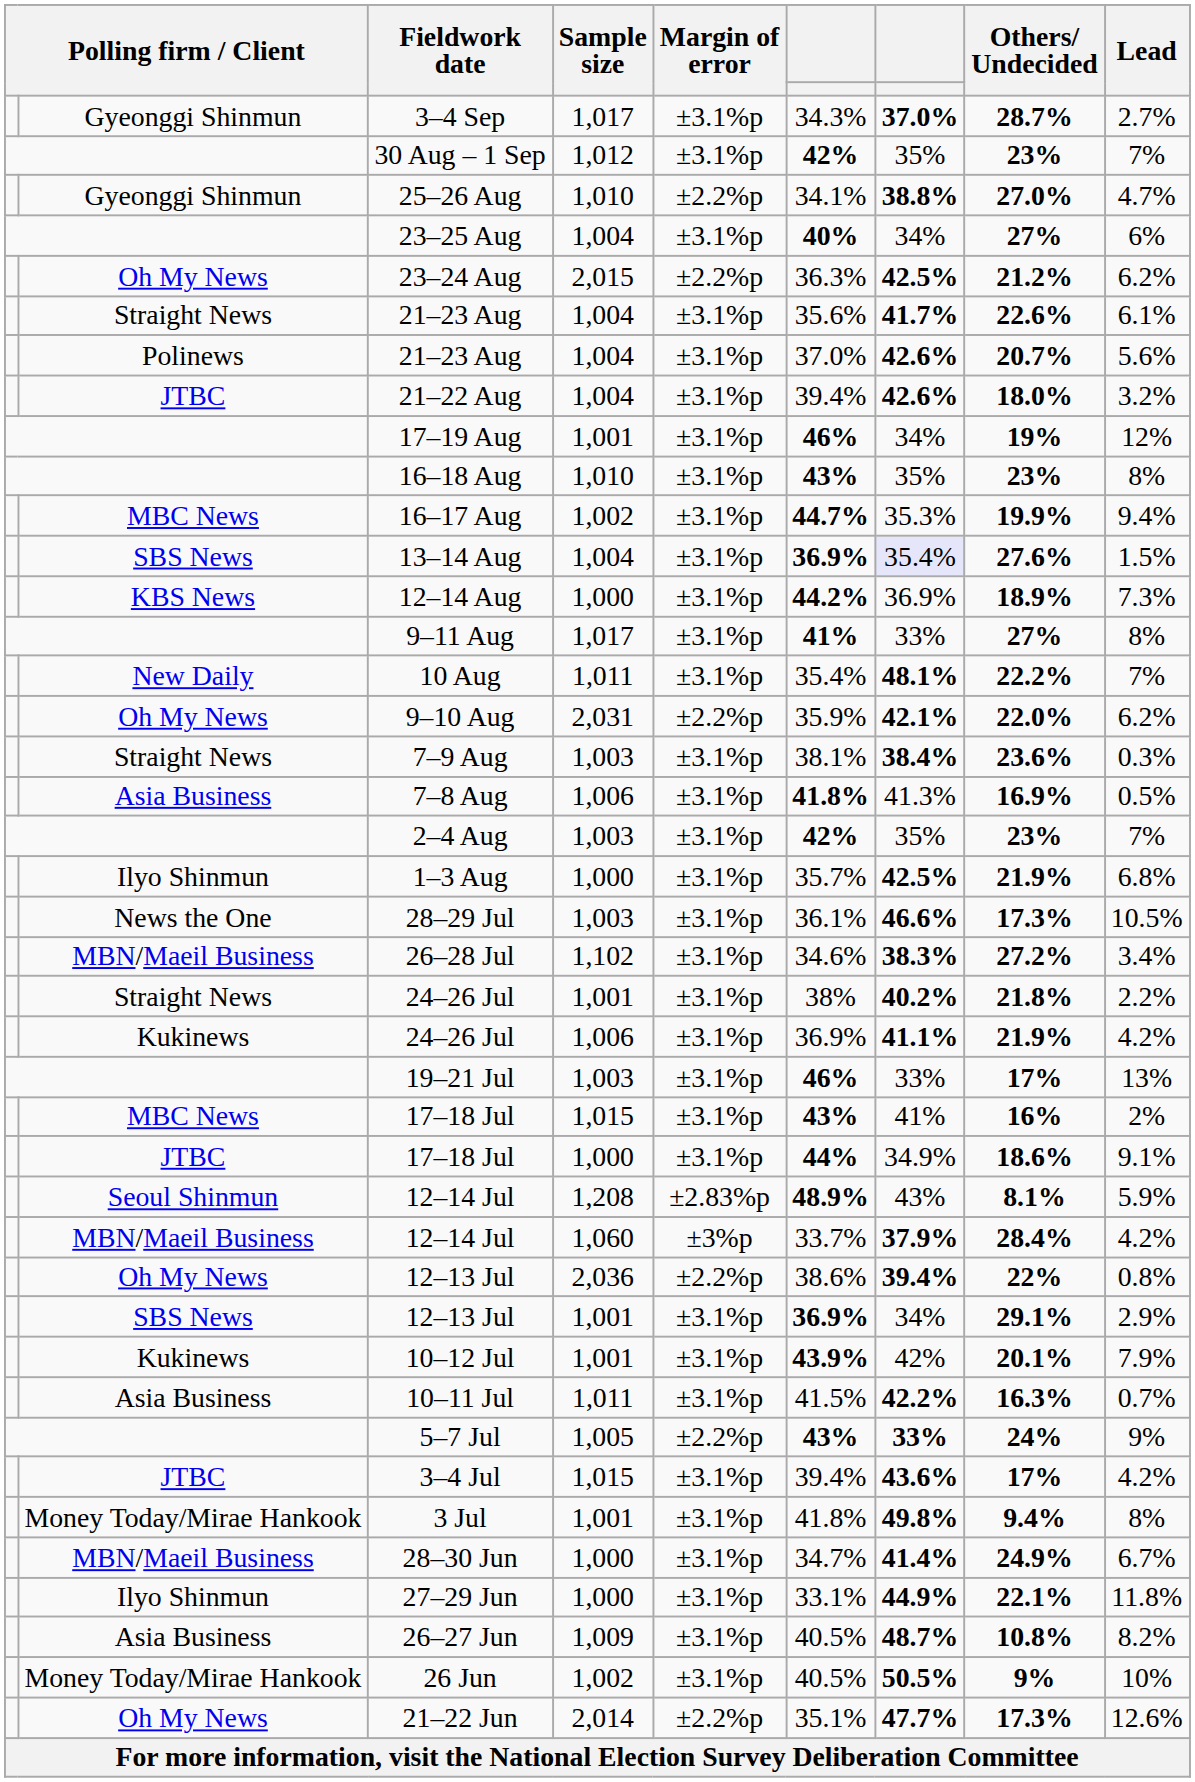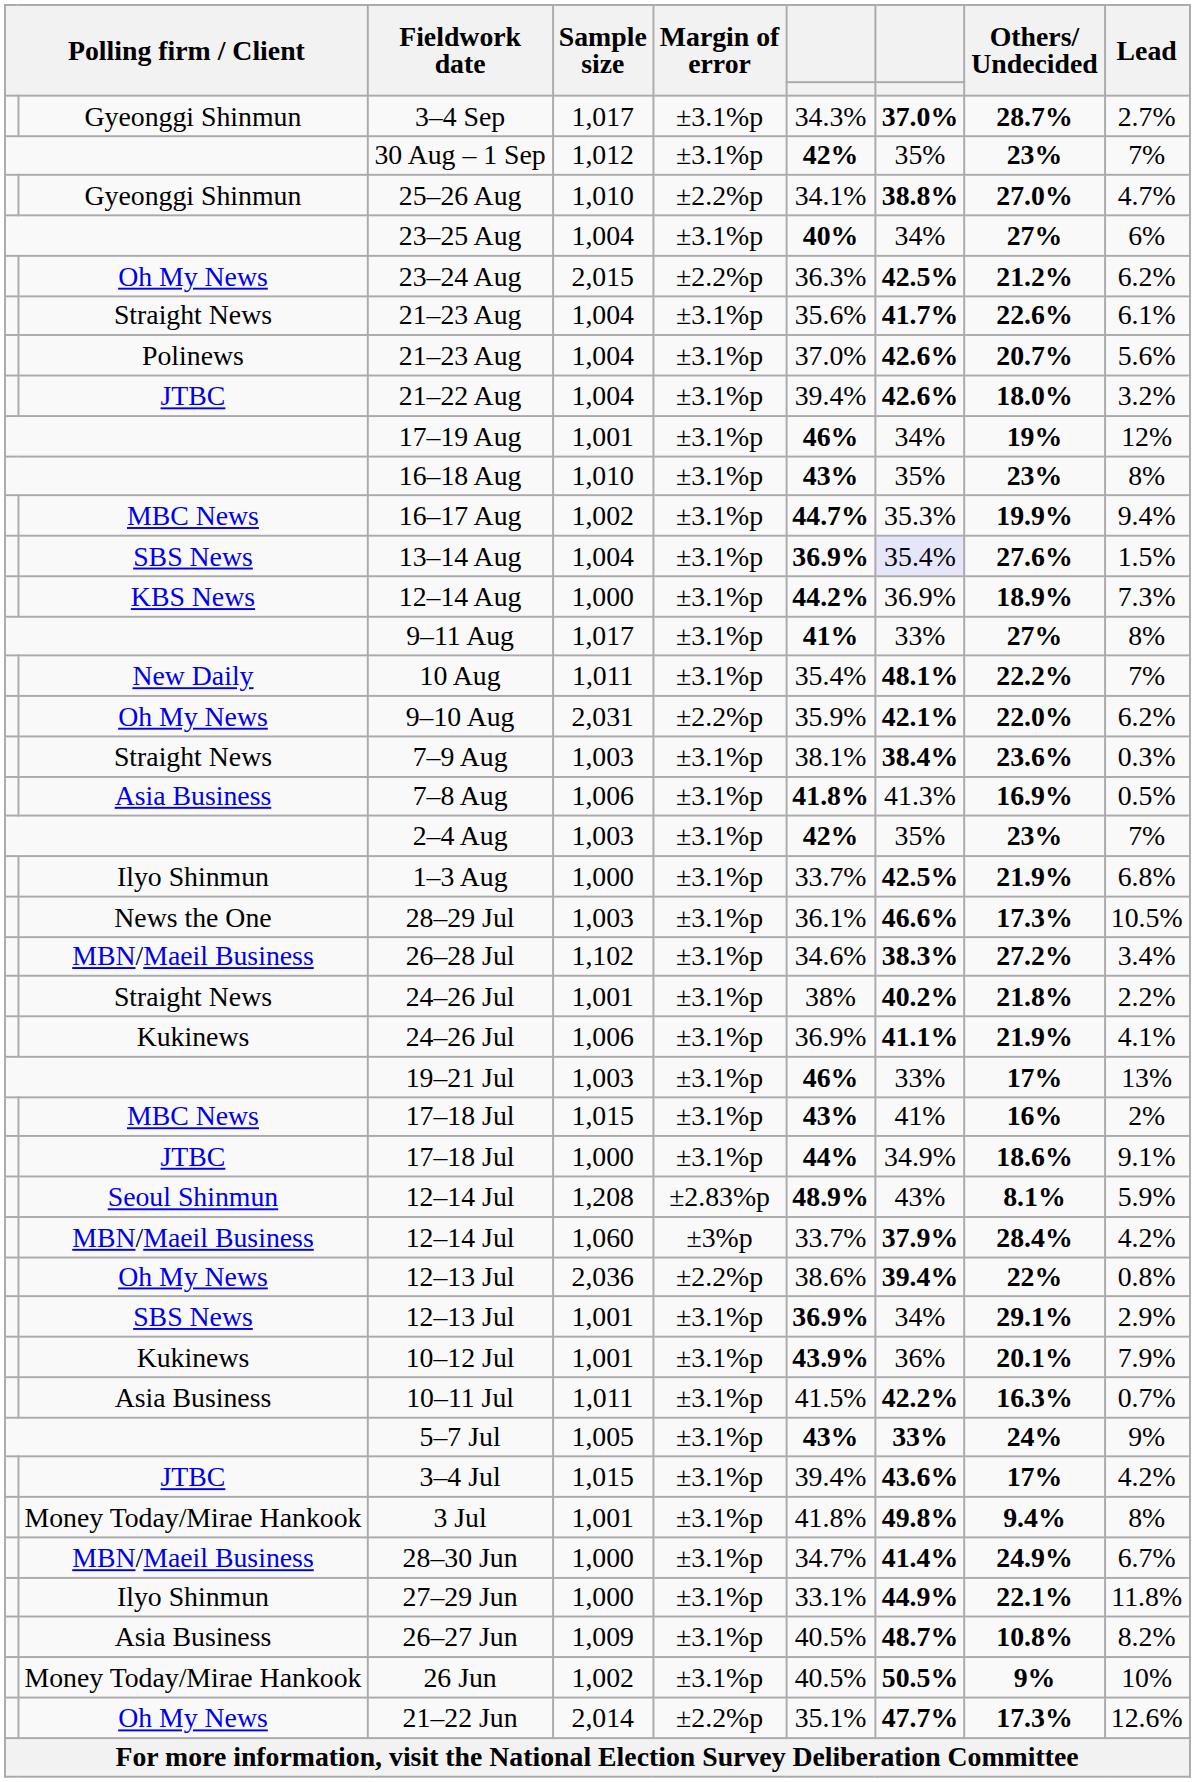(831, 877) 35.7% -> (831, 877) 33.7%
(1147, 1037) 4.2% -> (1147, 1037) 4.1%
(920, 1357) 42% -> (920, 1357) 36%
(720, 1437) ±2.2%p -> (720, 1437) ±3.1%p
